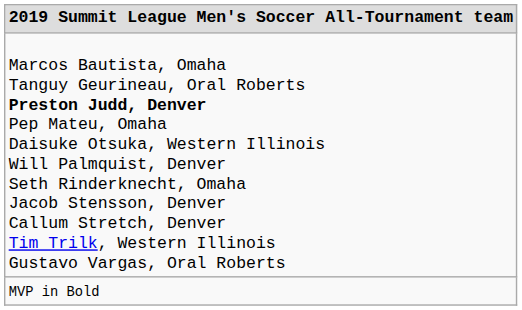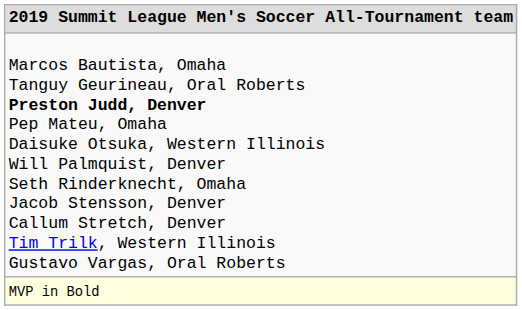(54, 292) no background -> (54, 292) lightyellow background
